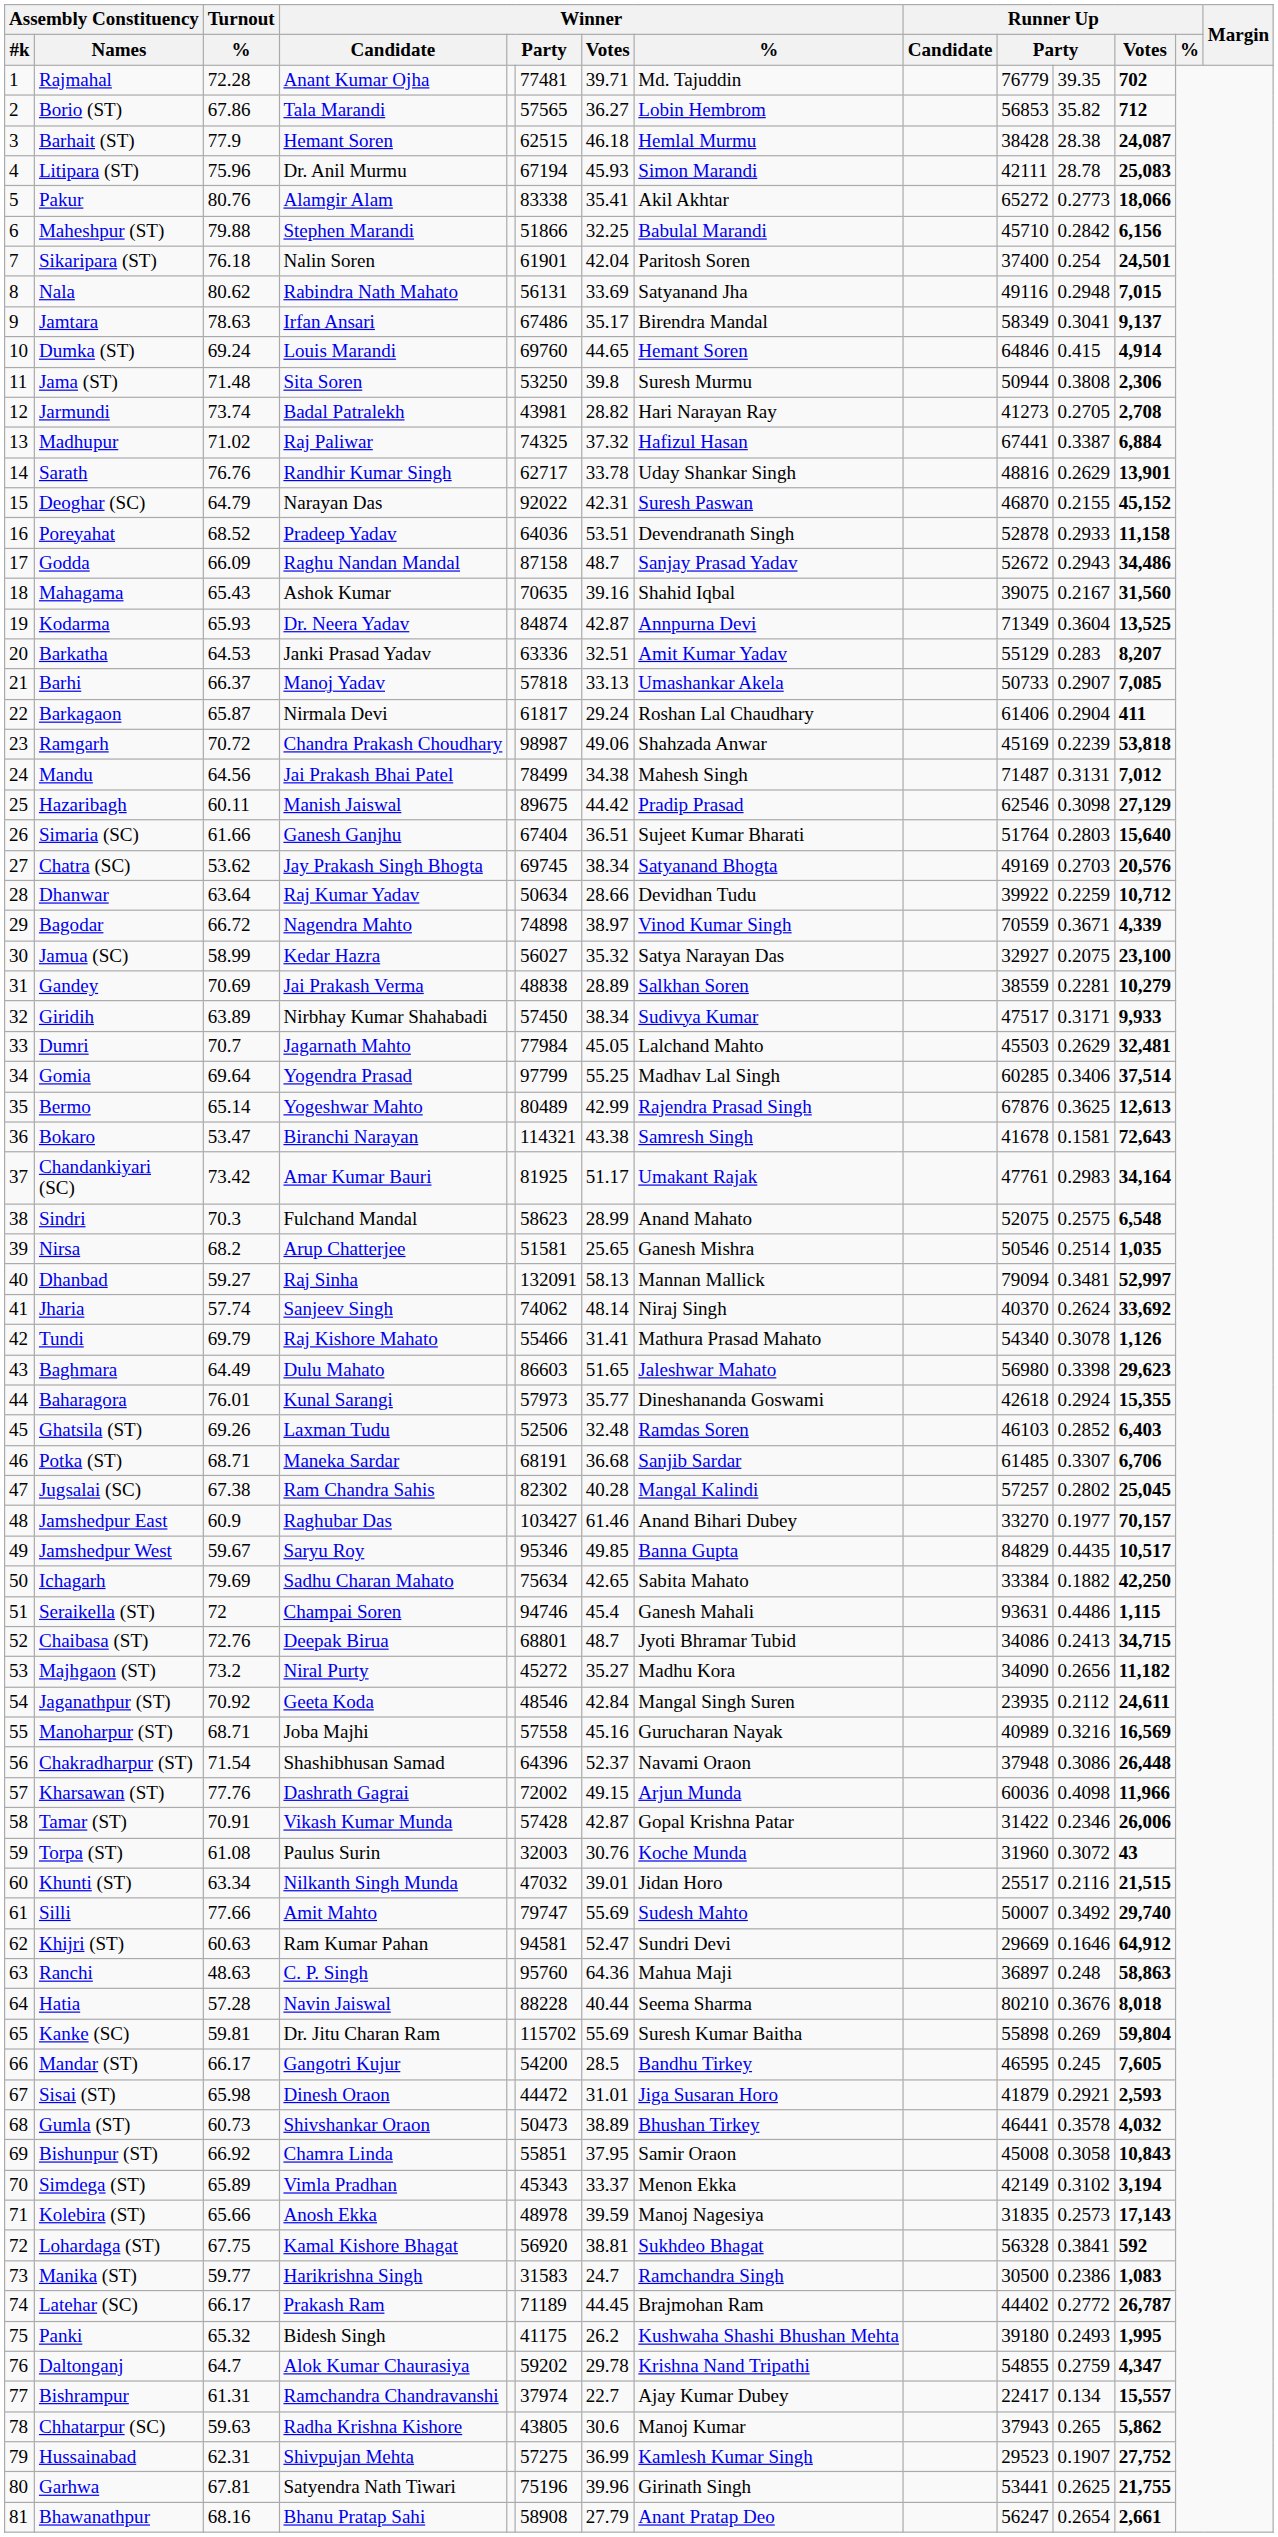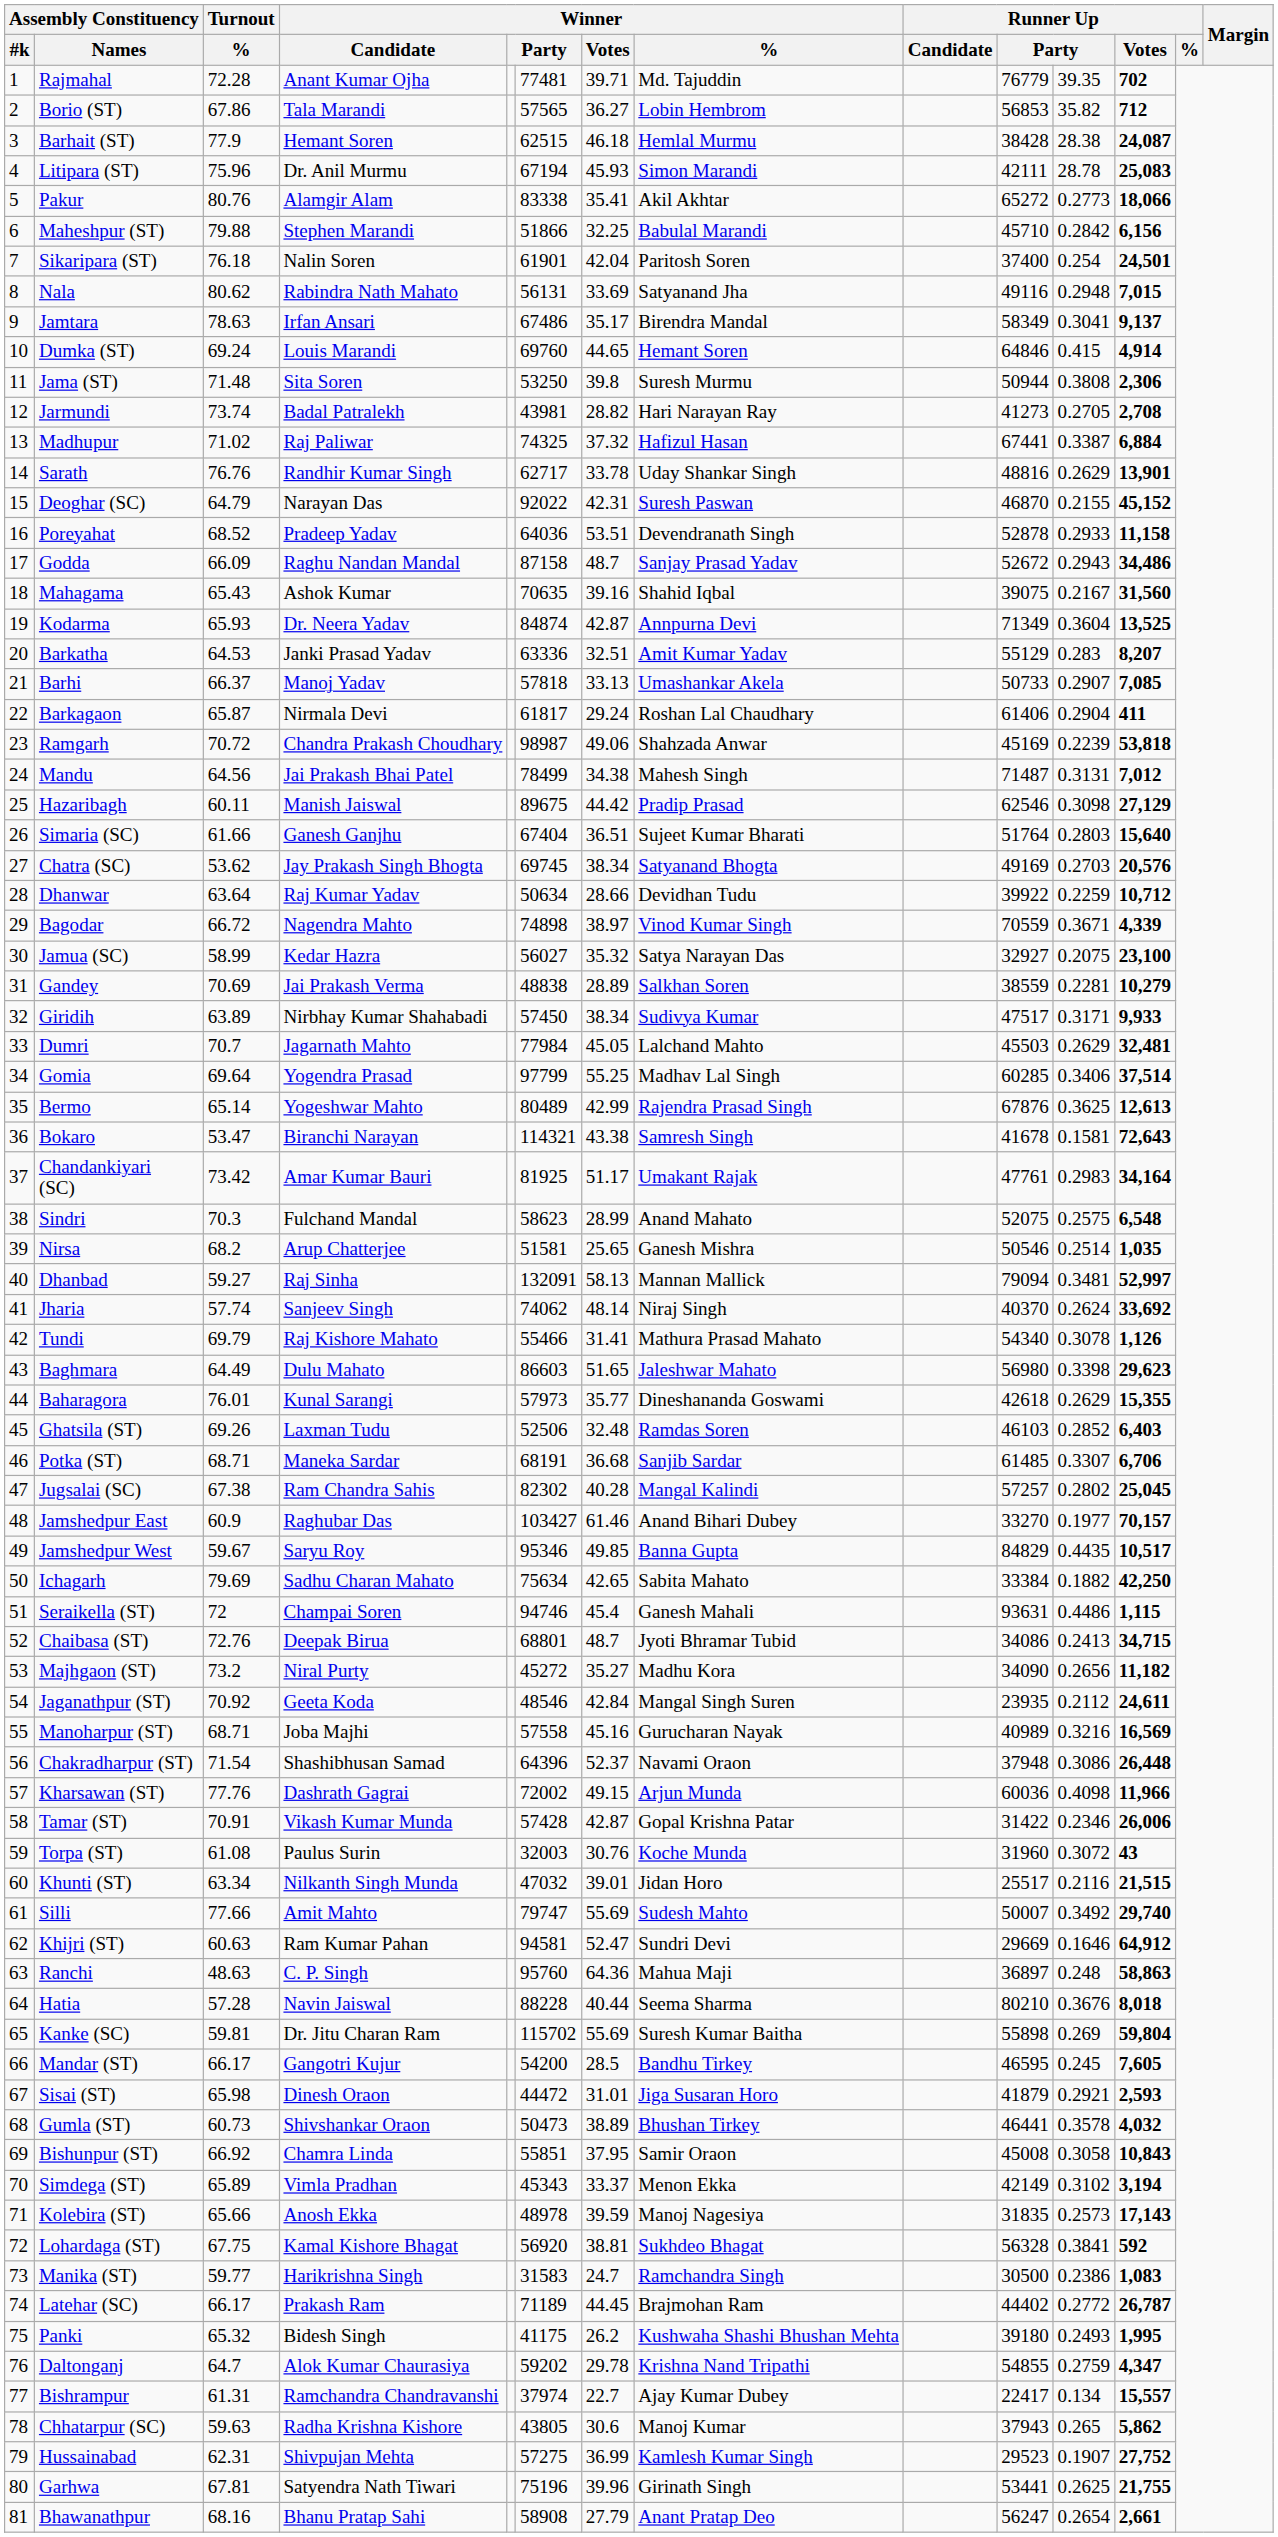(1084, 1399) 0.2924 -> (1084, 1399) 0.2629
